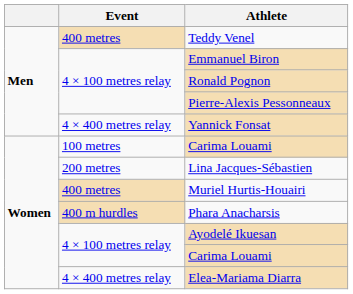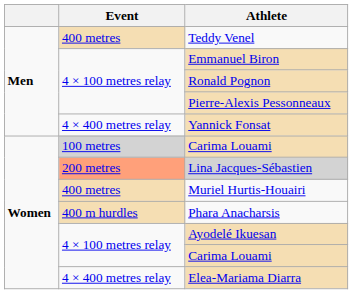(91, 146) no background -> (91, 146) lightgrey background
(91, 168) no background -> (91, 168) lightsalmon background
(250, 168) no background -> (250, 168) lightgrey background
